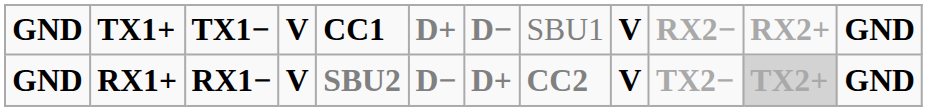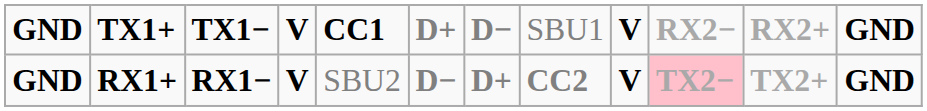(362, 79) bold -> (362, 79) normal
(695, 79) no background -> (695, 79) pink background
(789, 79) lightgrey background -> (789, 79) no background
